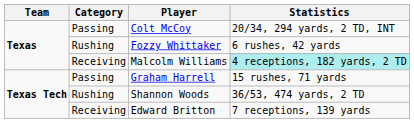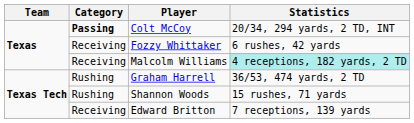(93, 29) normal -> (93, 29) bold
(93, 45) Rushing -> (99, 45) Receiving
(93, 78) Passing -> (93, 78) Rushing
(289, 78) 15 rushes, 71 yards -> (298, 78) 36/53, 474 yards, 2 TD
(298, 94) 36/53, 474 yards, 2 TD -> (289, 94) 15 rushes, 71 yards
